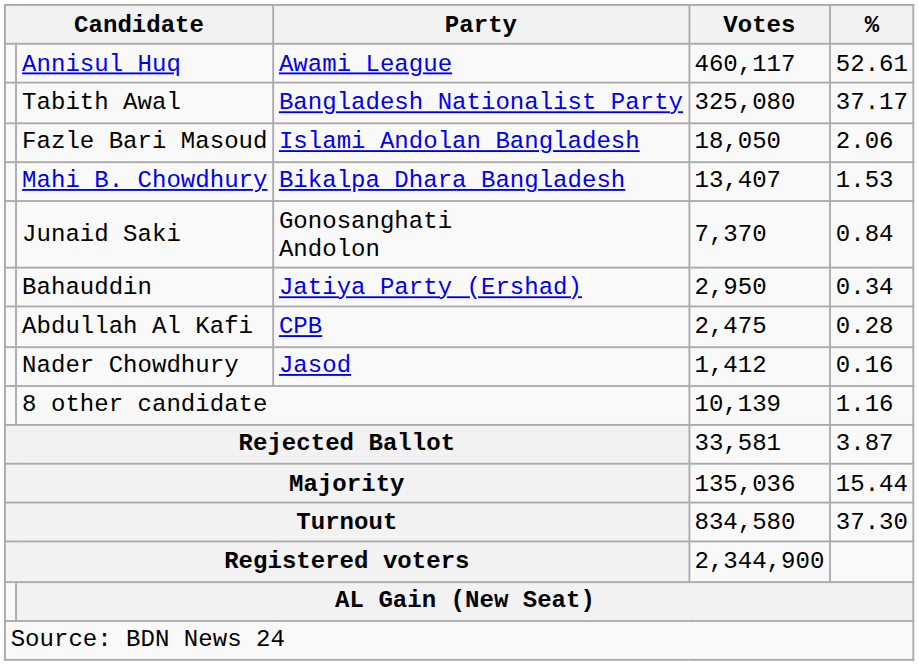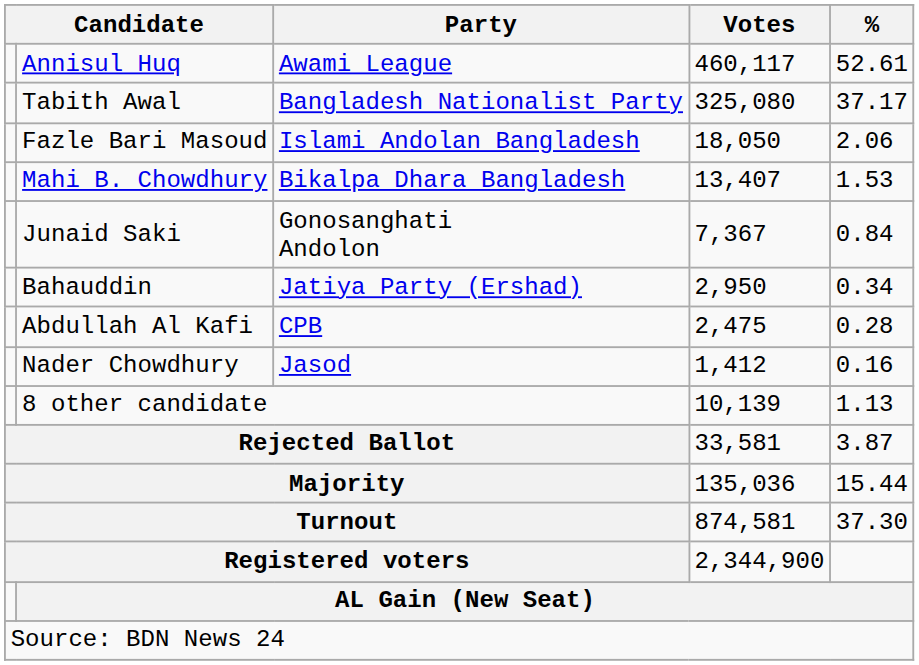(731, 234) 7,370 -> (731, 234) 7,367
(865, 405) 1.16 -> (865, 405) 1.13
(745, 523) 834,580 -> (745, 523) 874,581
